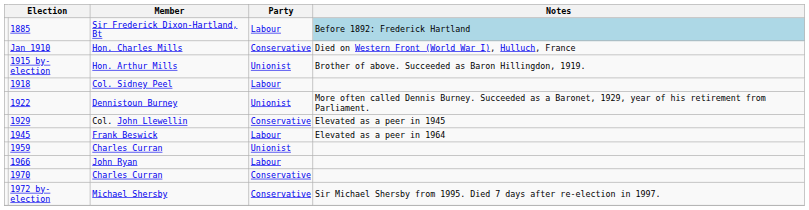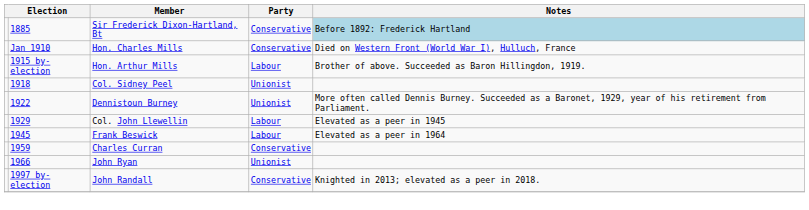(266, 29) Labour -> (281, 29) Conservative
(271, 66) Unionist -> (266, 66) Labour
(266, 85) Labour -> (271, 85) Unionist
(281, 121) Conservative -> (266, 121) Labour
(271, 148) Unionist -> (281, 148) Conservative
(266, 162) Labour -> (271, 162) Unionist
- row: (20, 176)
- row: (30, 194)
+ row: (30, 180)
